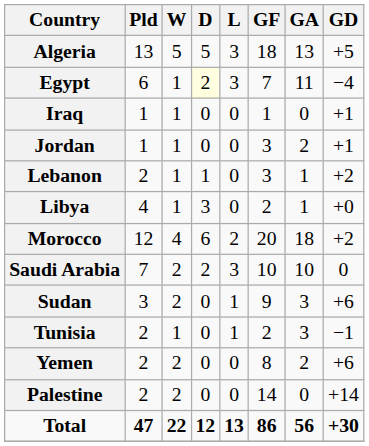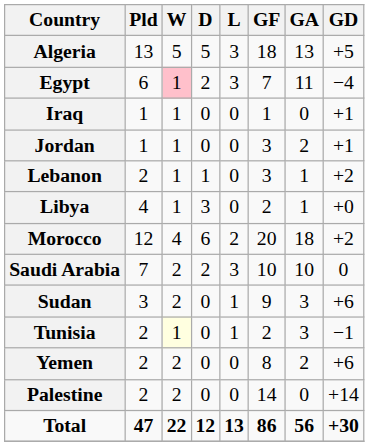(177, 82) no background -> (177, 82) pink background
(205, 82) lightyellow background -> (205, 82) no background
(177, 332) no background -> (177, 332) lightyellow background
